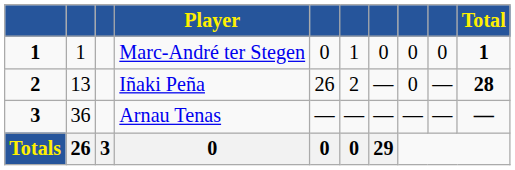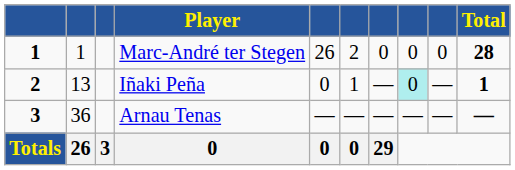(325, 52) 0 -> (325, 52) 26
(354, 52) 1 -> (354, 52) 2
(484, 52) 1 -> (484, 52) 28
(325, 84) 26 -> (325, 84) 0
(354, 84) 2 -> (354, 84) 1
(413, 84) no background -> (413, 84) paleturquoise background
(484, 84) 28 -> (484, 84) 1
